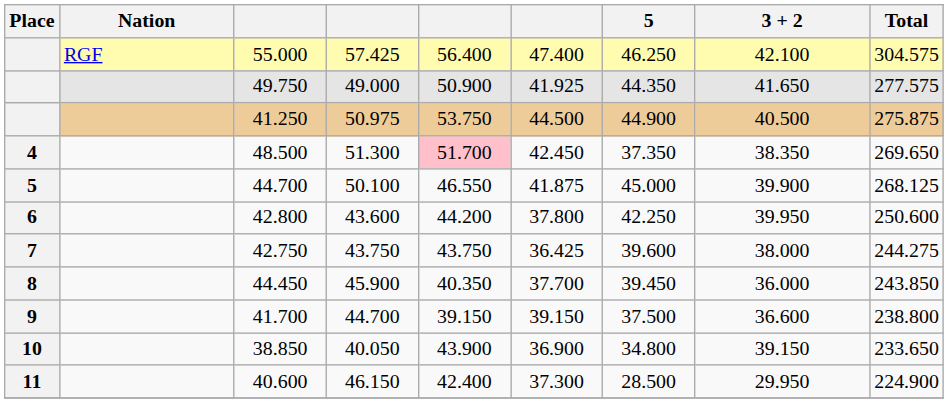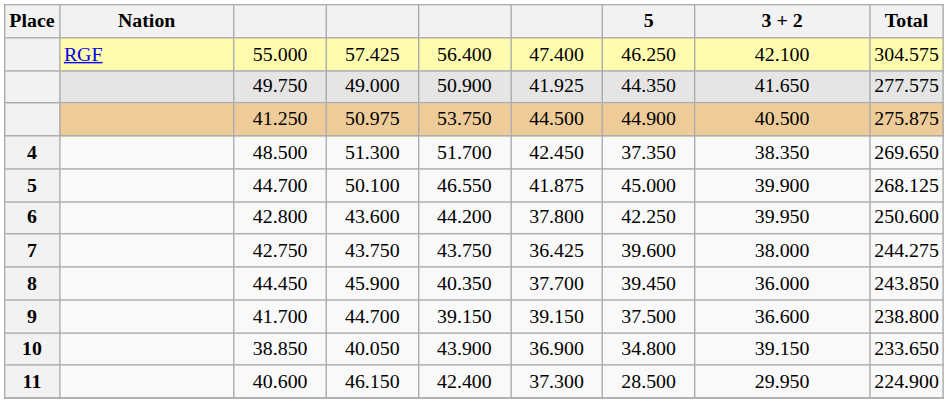(464, 152) pink background -> (464, 152) no background
